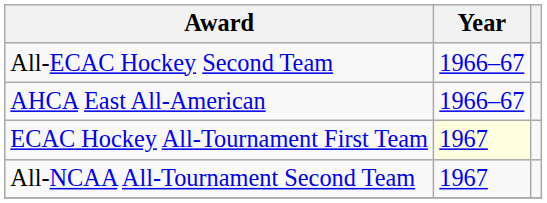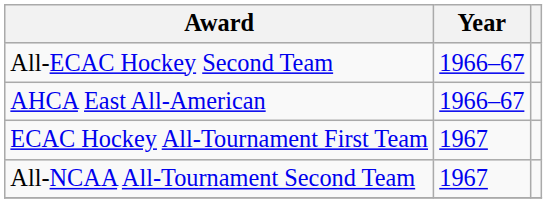(464, 139) lightyellow background -> (464, 139) no background
